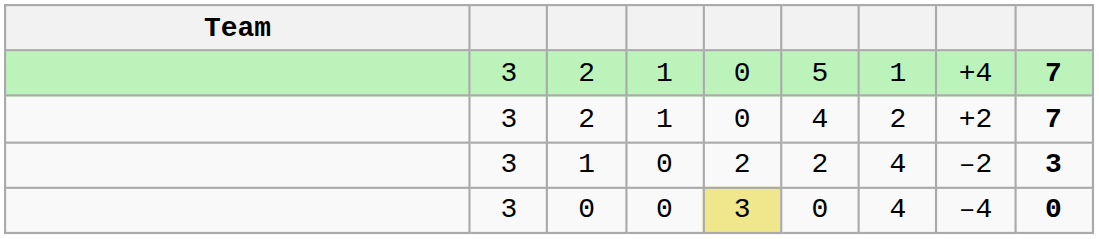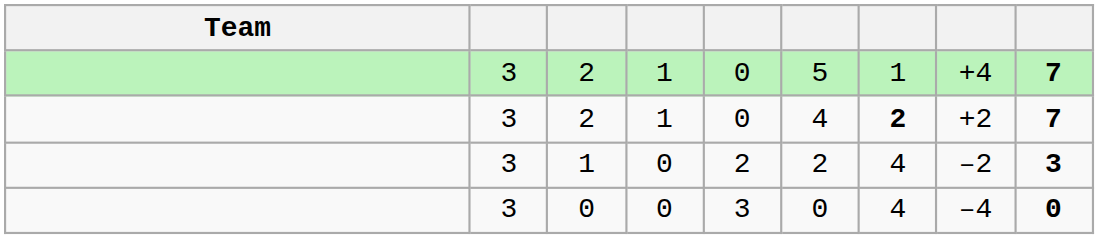(898, 119) normal -> (898, 119) bold
(742, 210) khaki background -> (742, 210) no background
